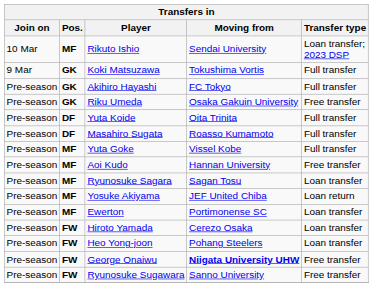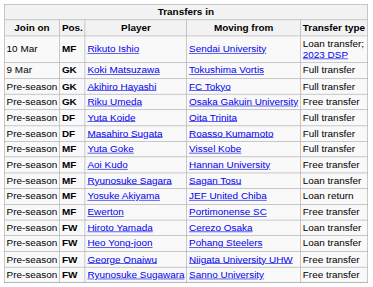(333, 212) Loan transfer -> (331, 212) Free transfer
(244, 259) bold -> (241, 259) normal
